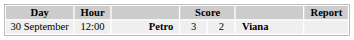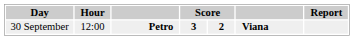(194, 27) normal -> (194, 27) bold
(221, 27) normal -> (221, 27) bold
